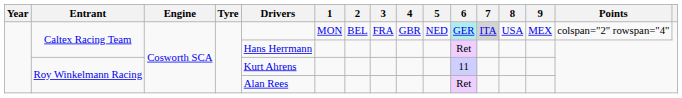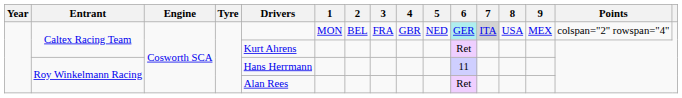(278, 48) Hans Herrmann -> (270, 48) Kurt Ahrens
(270, 66) Kurt Ahrens -> (278, 66) Hans Herrmann
